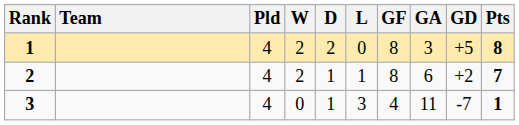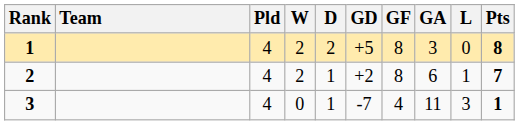columns swapped: (362, 18) <-> (464, 18)
